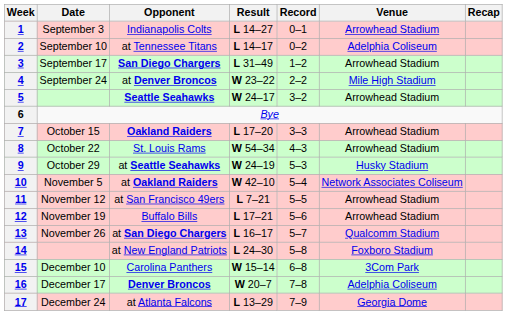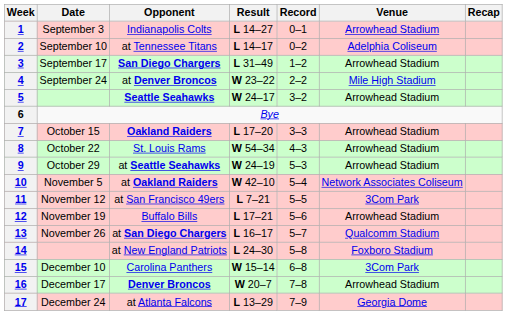(392, 166) Husky Stadium -> (392, 166) Arrowhead Stadium
(392, 200) Arrowhead Stadium -> (392, 200) 3Com Park
(392, 285) Adelphia Coliseum -> (392, 285) Arrowhead Stadium
